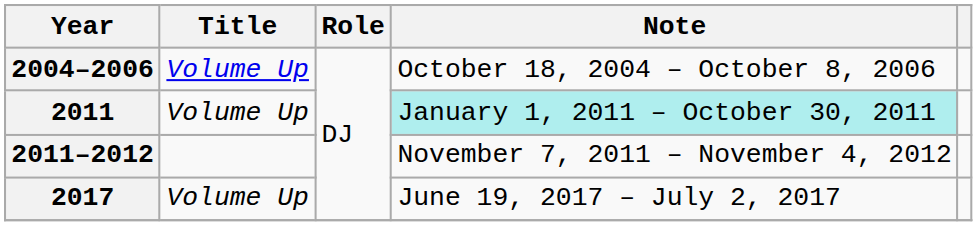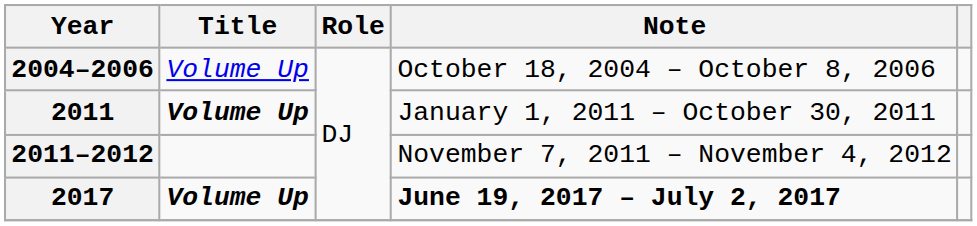(238, 113) normal -> (238, 113) bold
(667, 113) paleturquoise background -> (667, 113) no background
(238, 199) normal -> (238, 199) bold
(619, 199) normal -> (619, 199) bold
